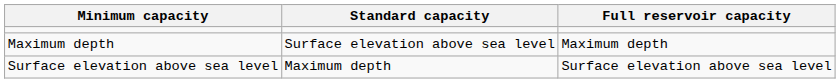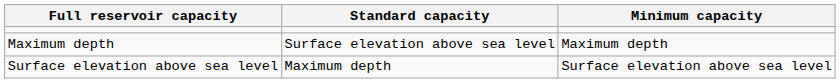columns swapped: (697, 16) <-> (143, 16)
